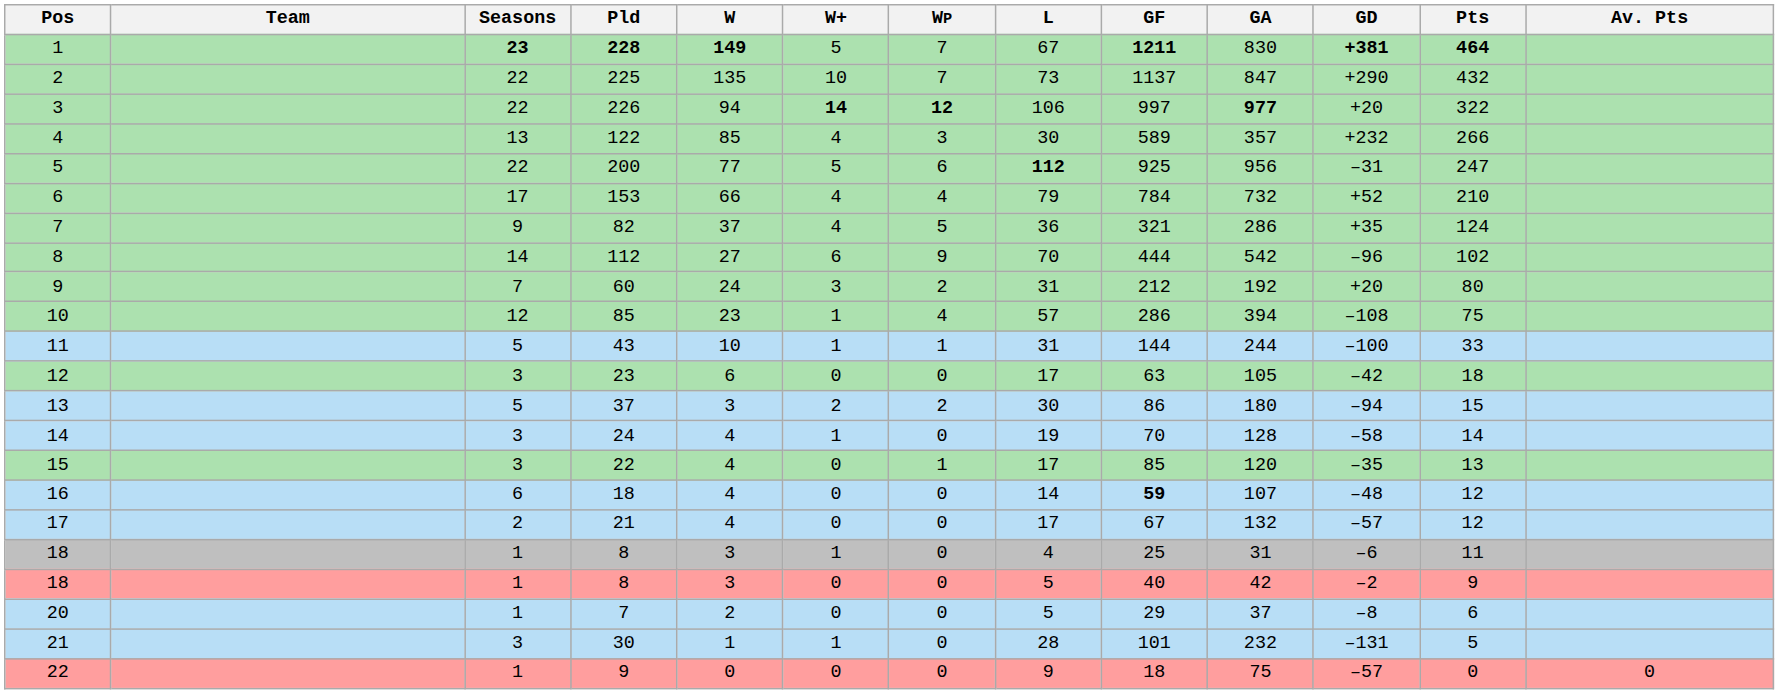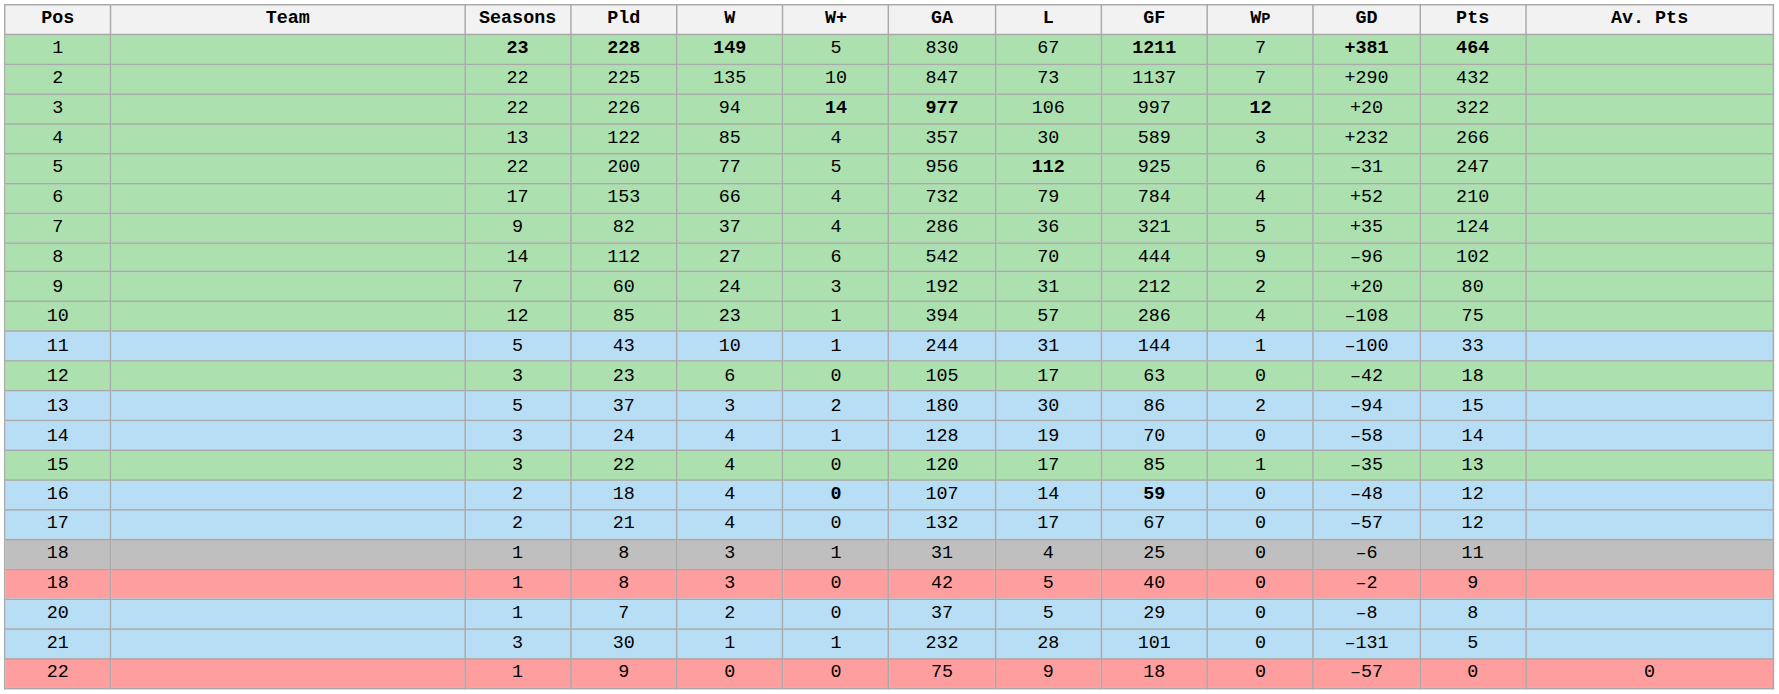columns swapped: (942, 20) <-> (1260, 20)
(518, 495) 6 -> (518, 495) 2
(836, 495) normal -> (836, 495) bold
(1473, 614) 6 -> (1473, 614) 8
